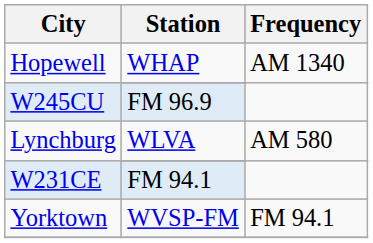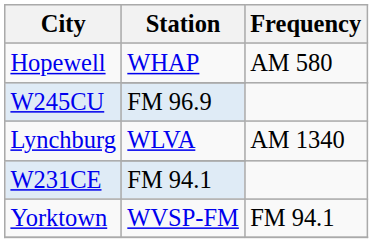(297, 62) AM 1340 -> (291, 62) AM 580
(291, 140) AM 580 -> (297, 140) AM 1340
